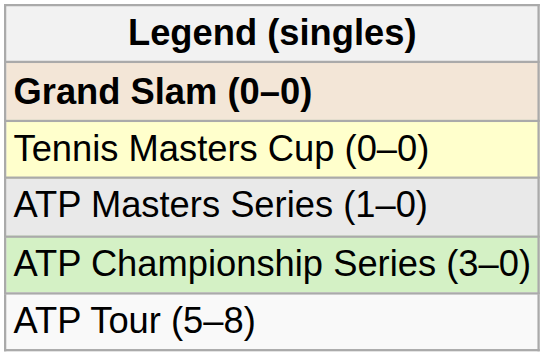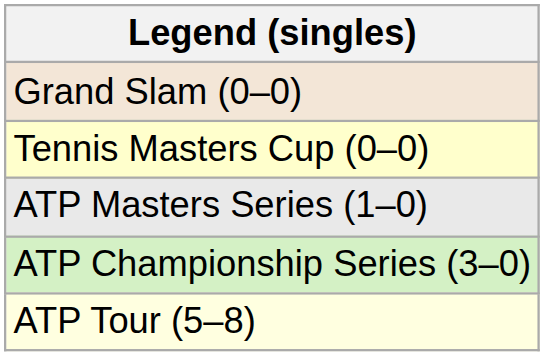(163, 90) bold -> (158, 90) normal
(135, 321) no background -> (135, 321) lightyellow background
